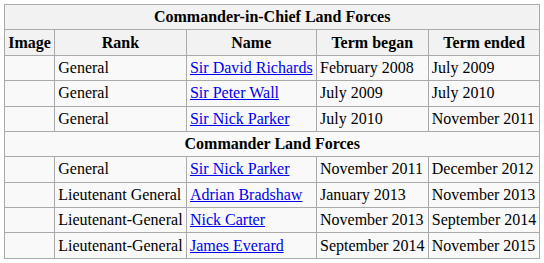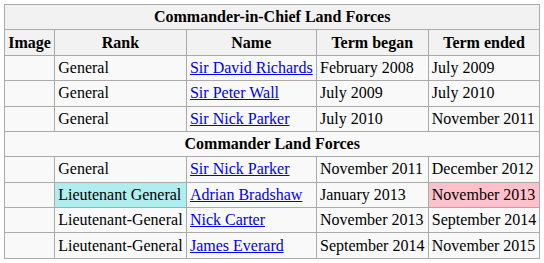(120, 194) no background -> (120, 194) paleturquoise background
(484, 194) no background -> (484, 194) pink background
